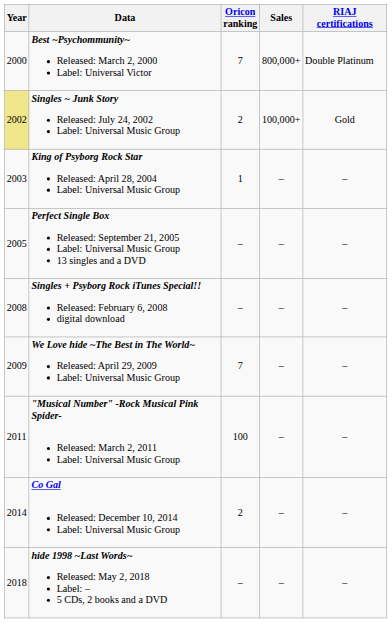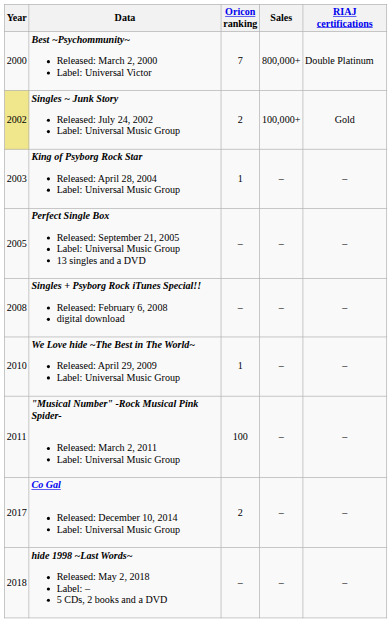(17, 366) 2009 -> (17, 366) 2010
(240, 366) 7 -> (240, 366) 1
(17, 512) 2014 -> (17, 512) 2017
